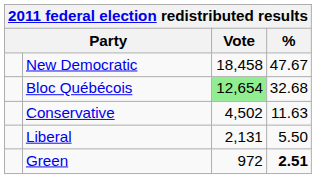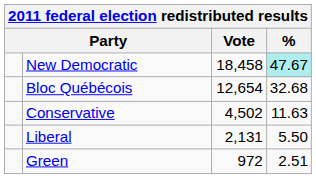(289, 64) no background -> (289, 64) paleturquoise background
(240, 88) lightgreen background -> (240, 88) no background
(293, 161) bold -> (293, 161) normal
